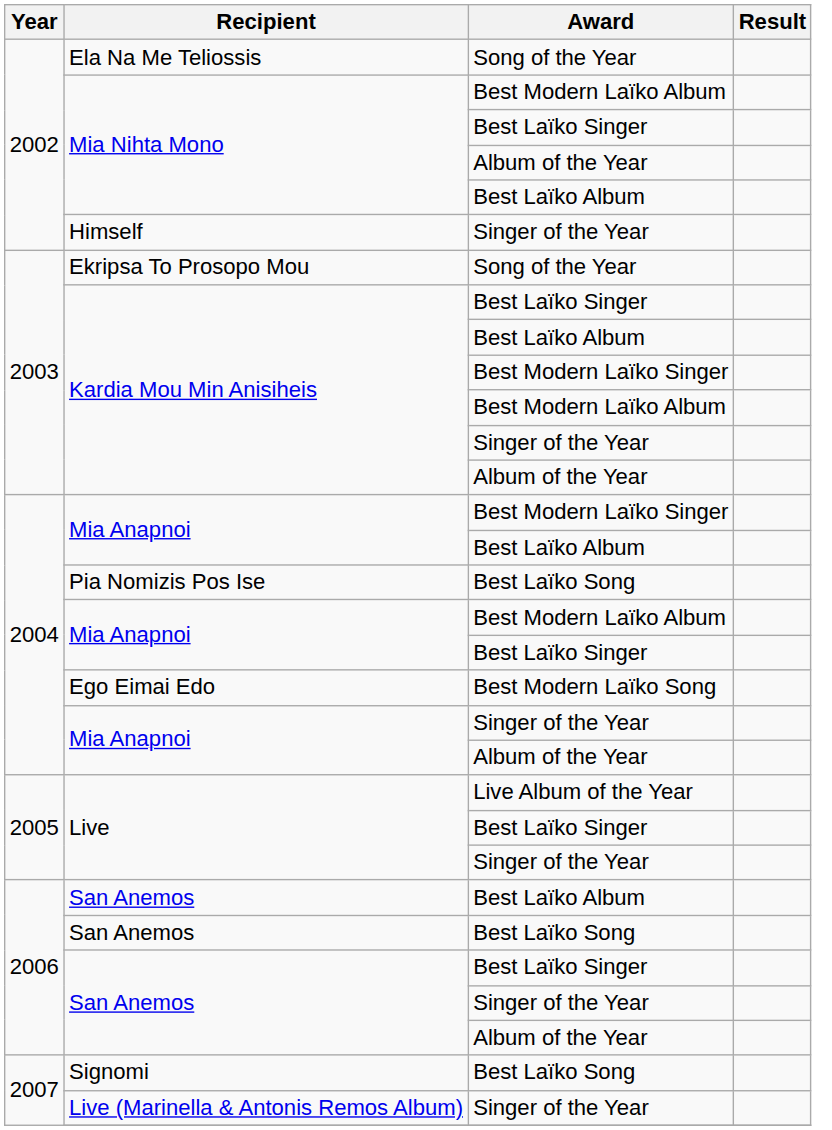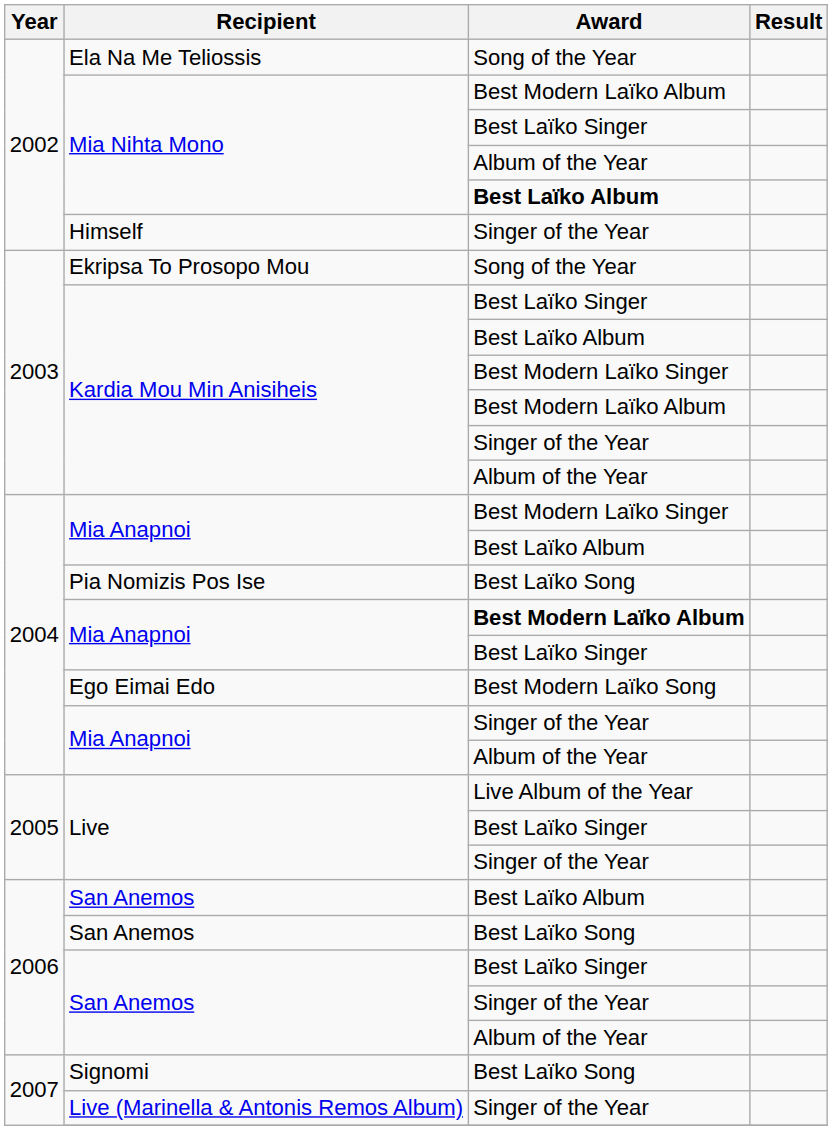(559, 197) normal -> (566, 197) bold
(600, 617) normal -> (609, 617) bold
